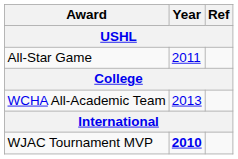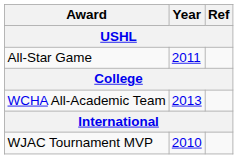(187, 143) bold -> (187, 143) normal
